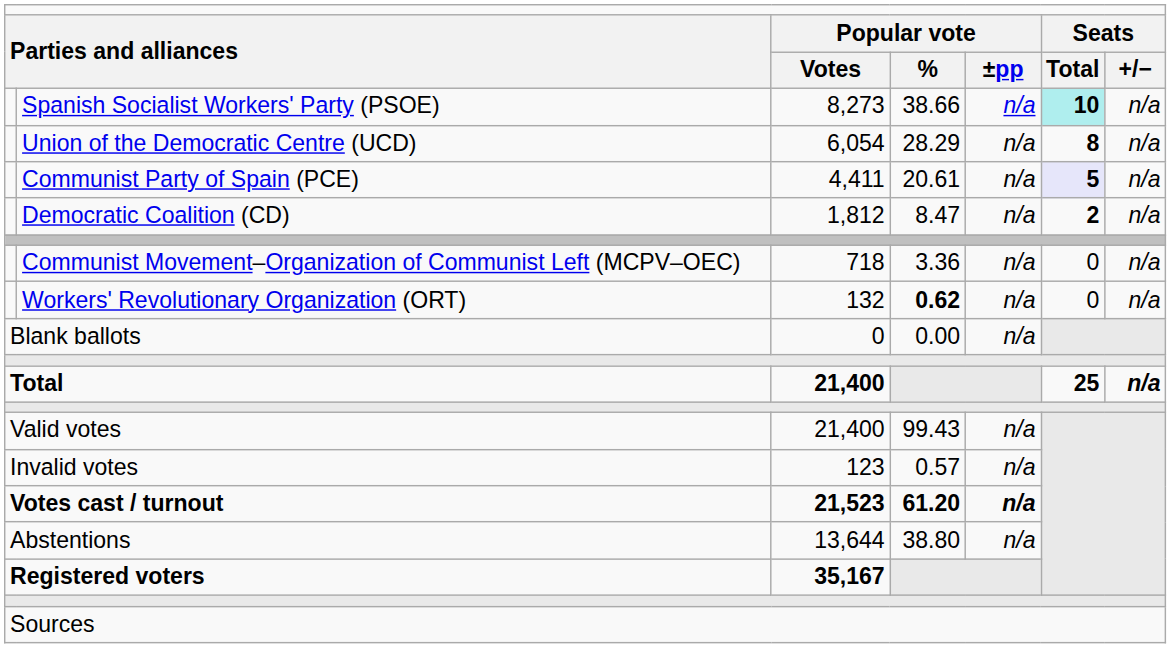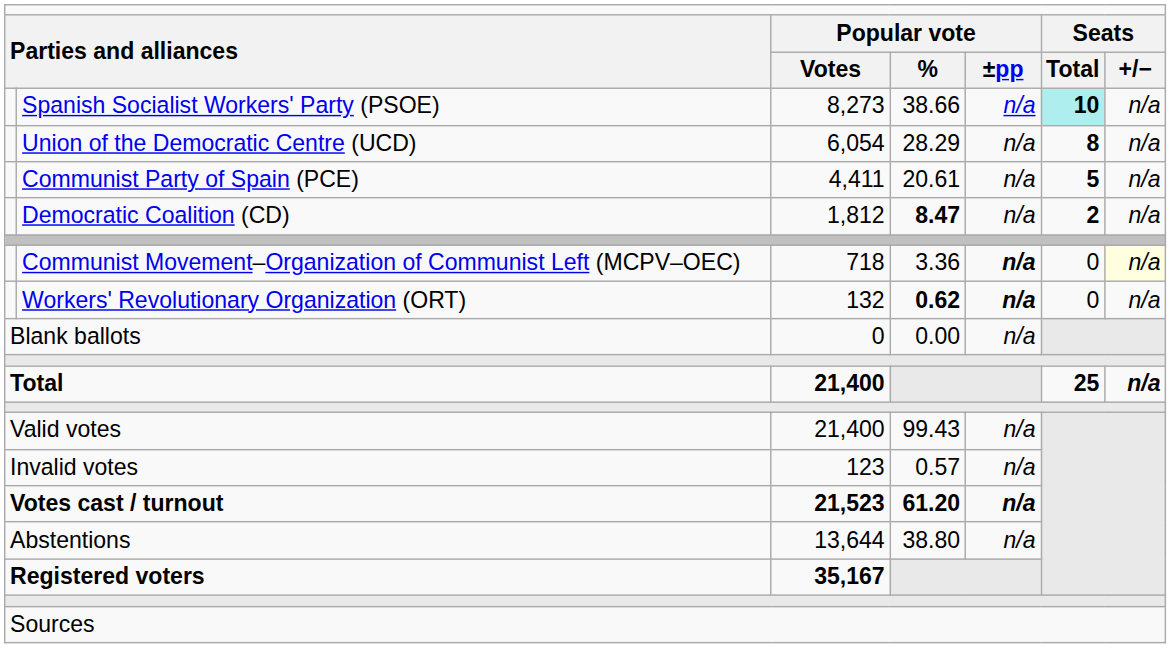(1093, 179) lavender background -> (1093, 179) no background
(938, 216) normal -> (938, 216) bold
(1019, 263) normal -> (1019, 263) bold
(1144, 263) no background -> (1144, 263) lightyellow background
(1019, 299) normal -> (1019, 299) bold
